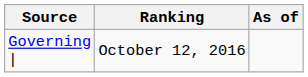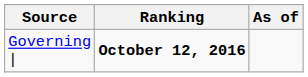(172, 51) normal -> (172, 51) bold
